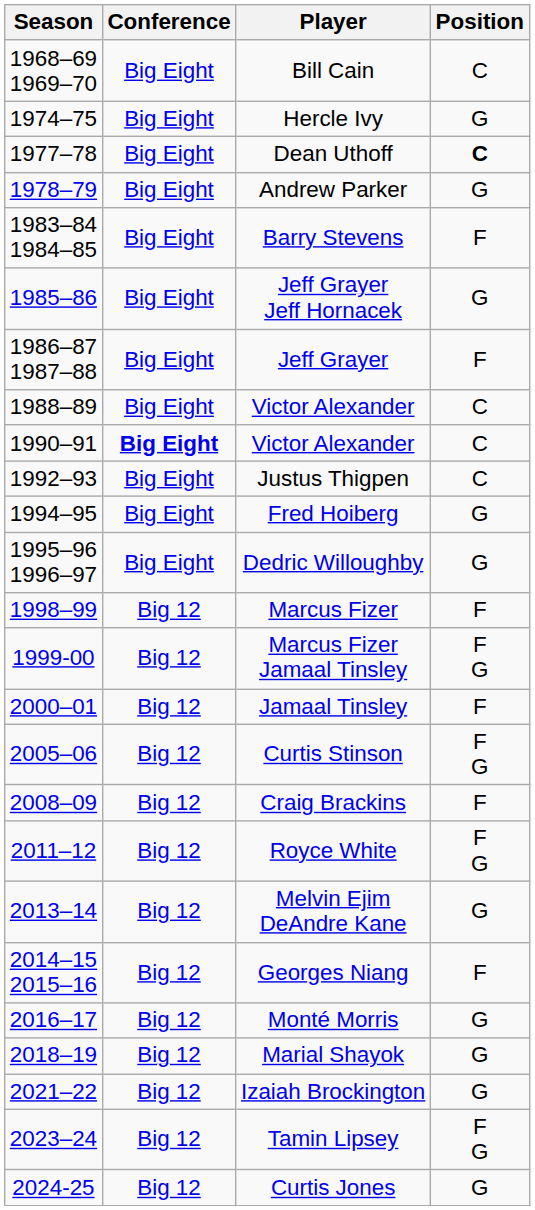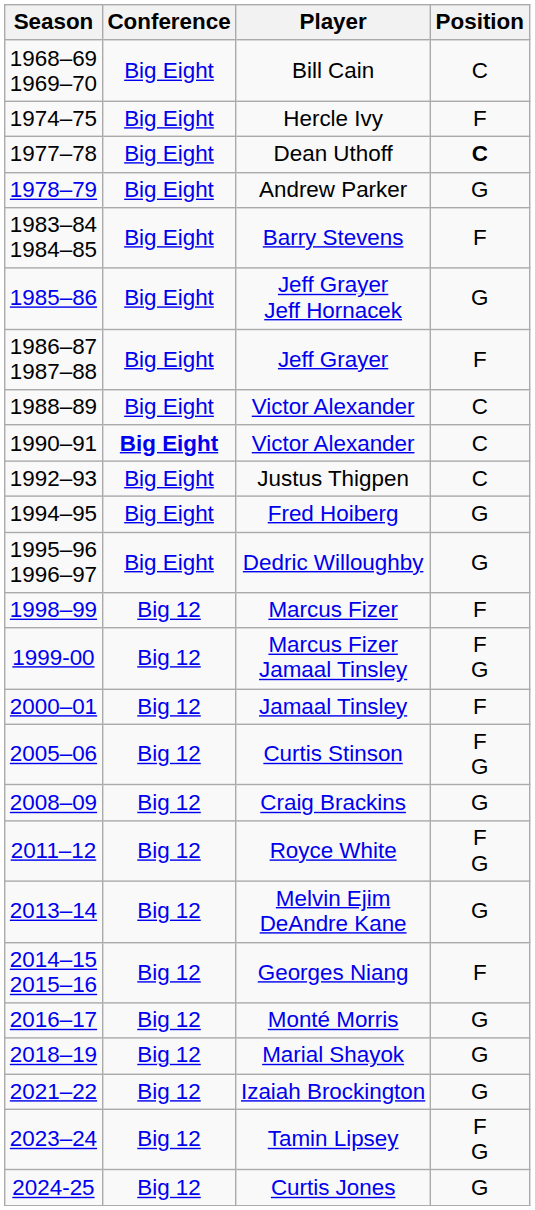(480, 118) G -> (480, 118) F
(480, 802) F -> (480, 802) G
